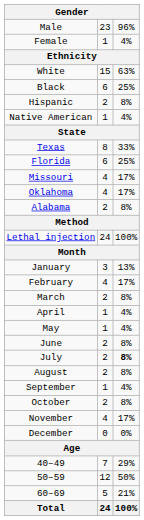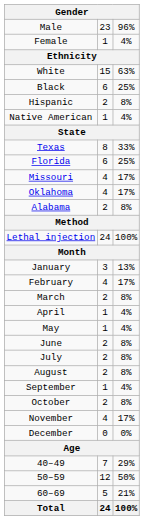(126, 358) bold -> (126, 358) normal
